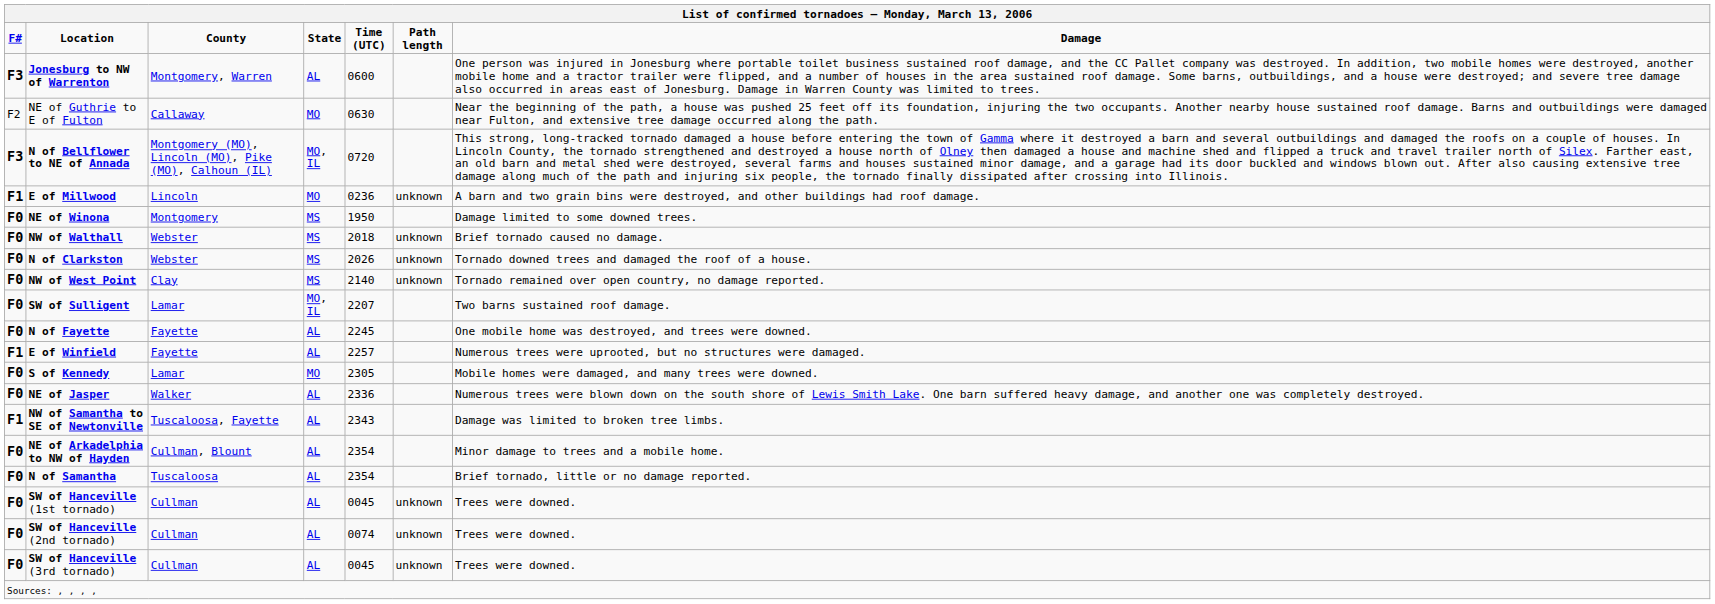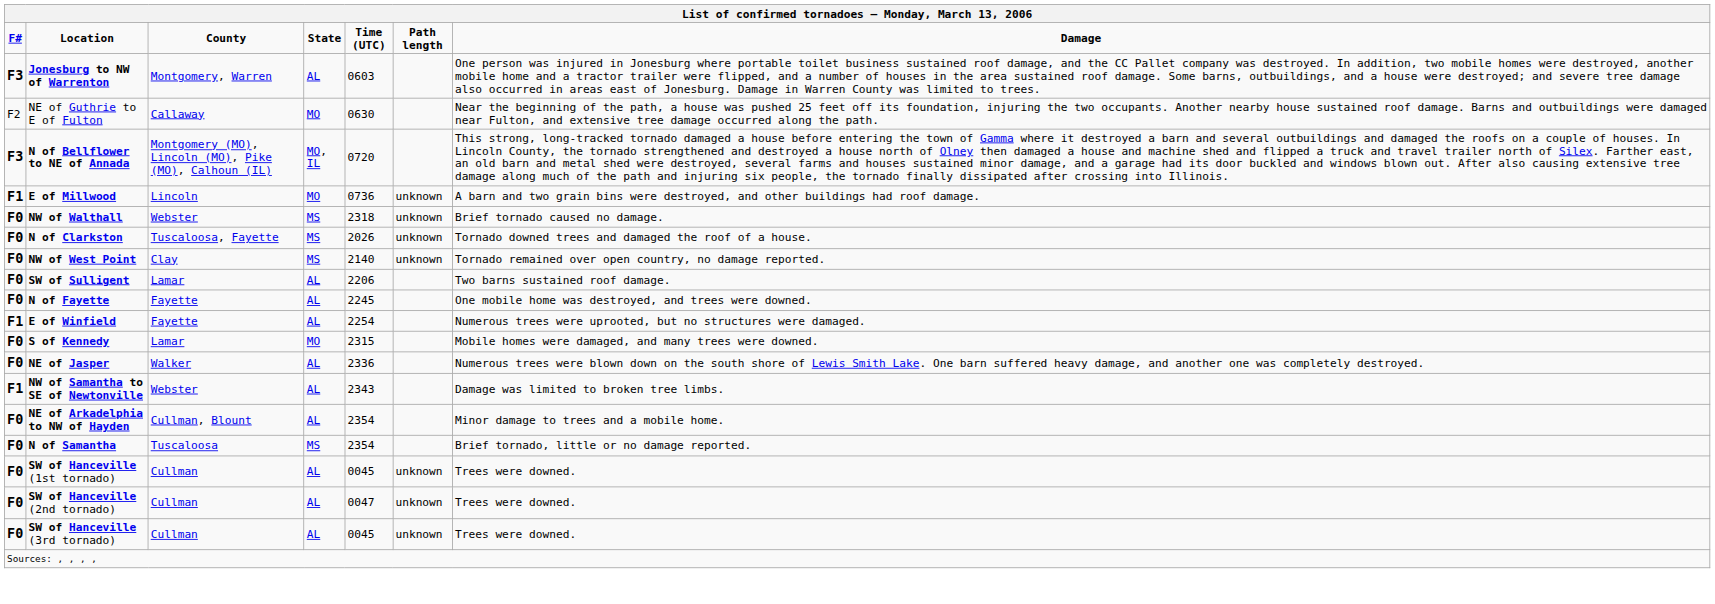(361, 76) 0600 -> (361, 76) 0603
(361, 196) 0236 -> (361, 196) 0736
- row: (69, 217)
(361, 238) 2018 -> (361, 217) 2318
(174, 259) Webster -> (215, 238) Tuscaloosa, Fayette
(317, 305) MO, IL -> (314, 279) AL
(361, 305) 2207 -> (361, 279) 2206
(361, 352) 2257 -> (361, 321) 2254
(361, 373) 2305 -> (361, 342) 2315
(215, 420) Tuscaloosa, Fayette -> (174, 389) Webster
(314, 477) AL -> (314, 446) MS
(361, 534) 0074 -> (361, 503) 0047
